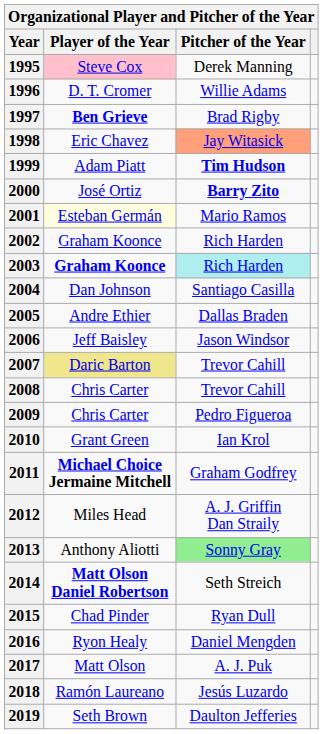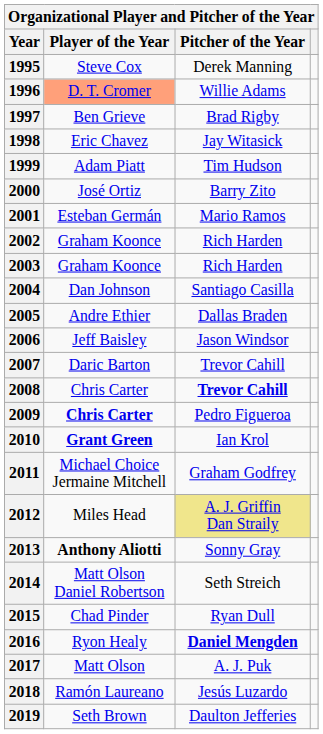(110, 66) pink background -> (109, 66) no background
(110, 91) no background -> (109, 91) lightsalmon background
(110, 116) bold -> (109, 116) normal
(243, 141) lightsalmon background -> (243, 141) no background
(243, 166) bold -> (243, 166) normal
(243, 191) bold -> (243, 191) normal
(110, 215) lightyellow background -> (109, 215) no background
(110, 265) bold -> (109, 265) normal
(243, 265) paleturquoise background -> (243, 265) no background
(110, 365) khaki background -> (109, 365) no background
(243, 389) normal -> (243, 389) bold
(110, 414) normal -> (109, 414) bold
(110, 439) normal -> (109, 439) bold
(110, 473) bold -> (109, 473) normal
(243, 515) no background -> (243, 515) khaki background
(110, 549) normal -> (109, 549) bold
(243, 549) lightgreen background -> (243, 549) no background
(110, 583) bold -> (109, 583) normal
(243, 641) normal -> (243, 641) bold
